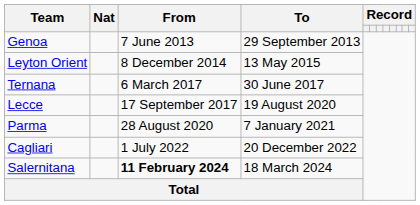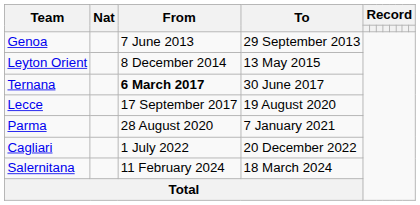(161, 84) normal -> (163, 84) bold
(175, 168) bold -> (173, 168) normal
